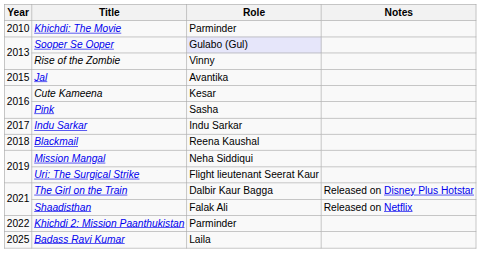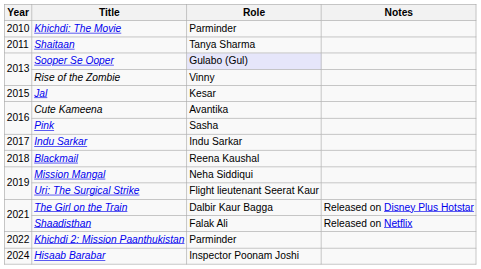+ row: (54, 45)
(209, 77) Avantika -> (203, 93) Kesar
(203, 93) Kesar -> (209, 110) Avantika
+ row: (70, 256)
- row: (79, 239)
